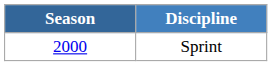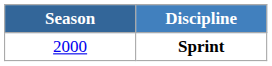(201, 46) normal -> (201, 46) bold
